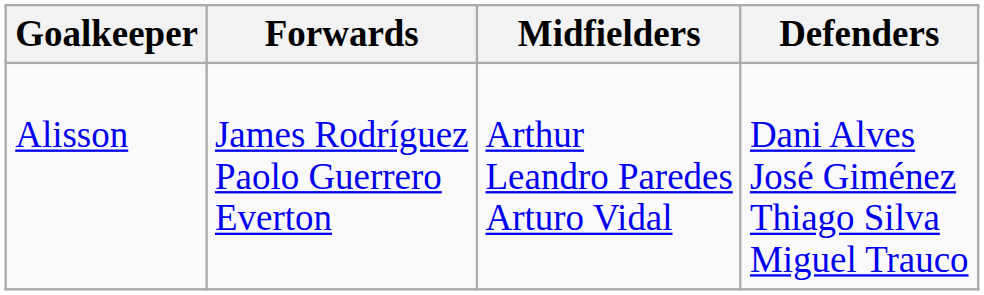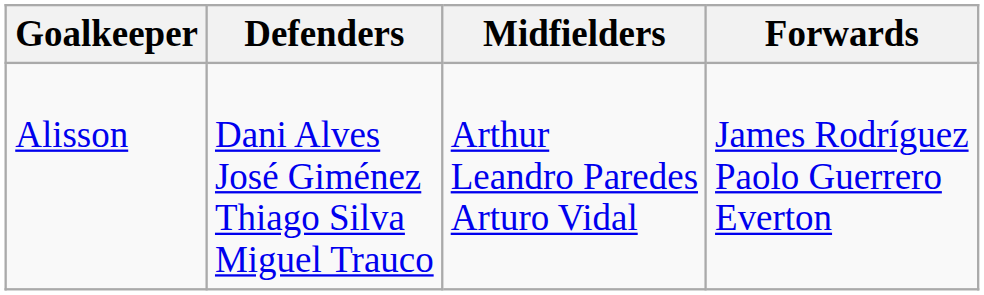columns swapped: (859, 33) <-> (342, 33)
